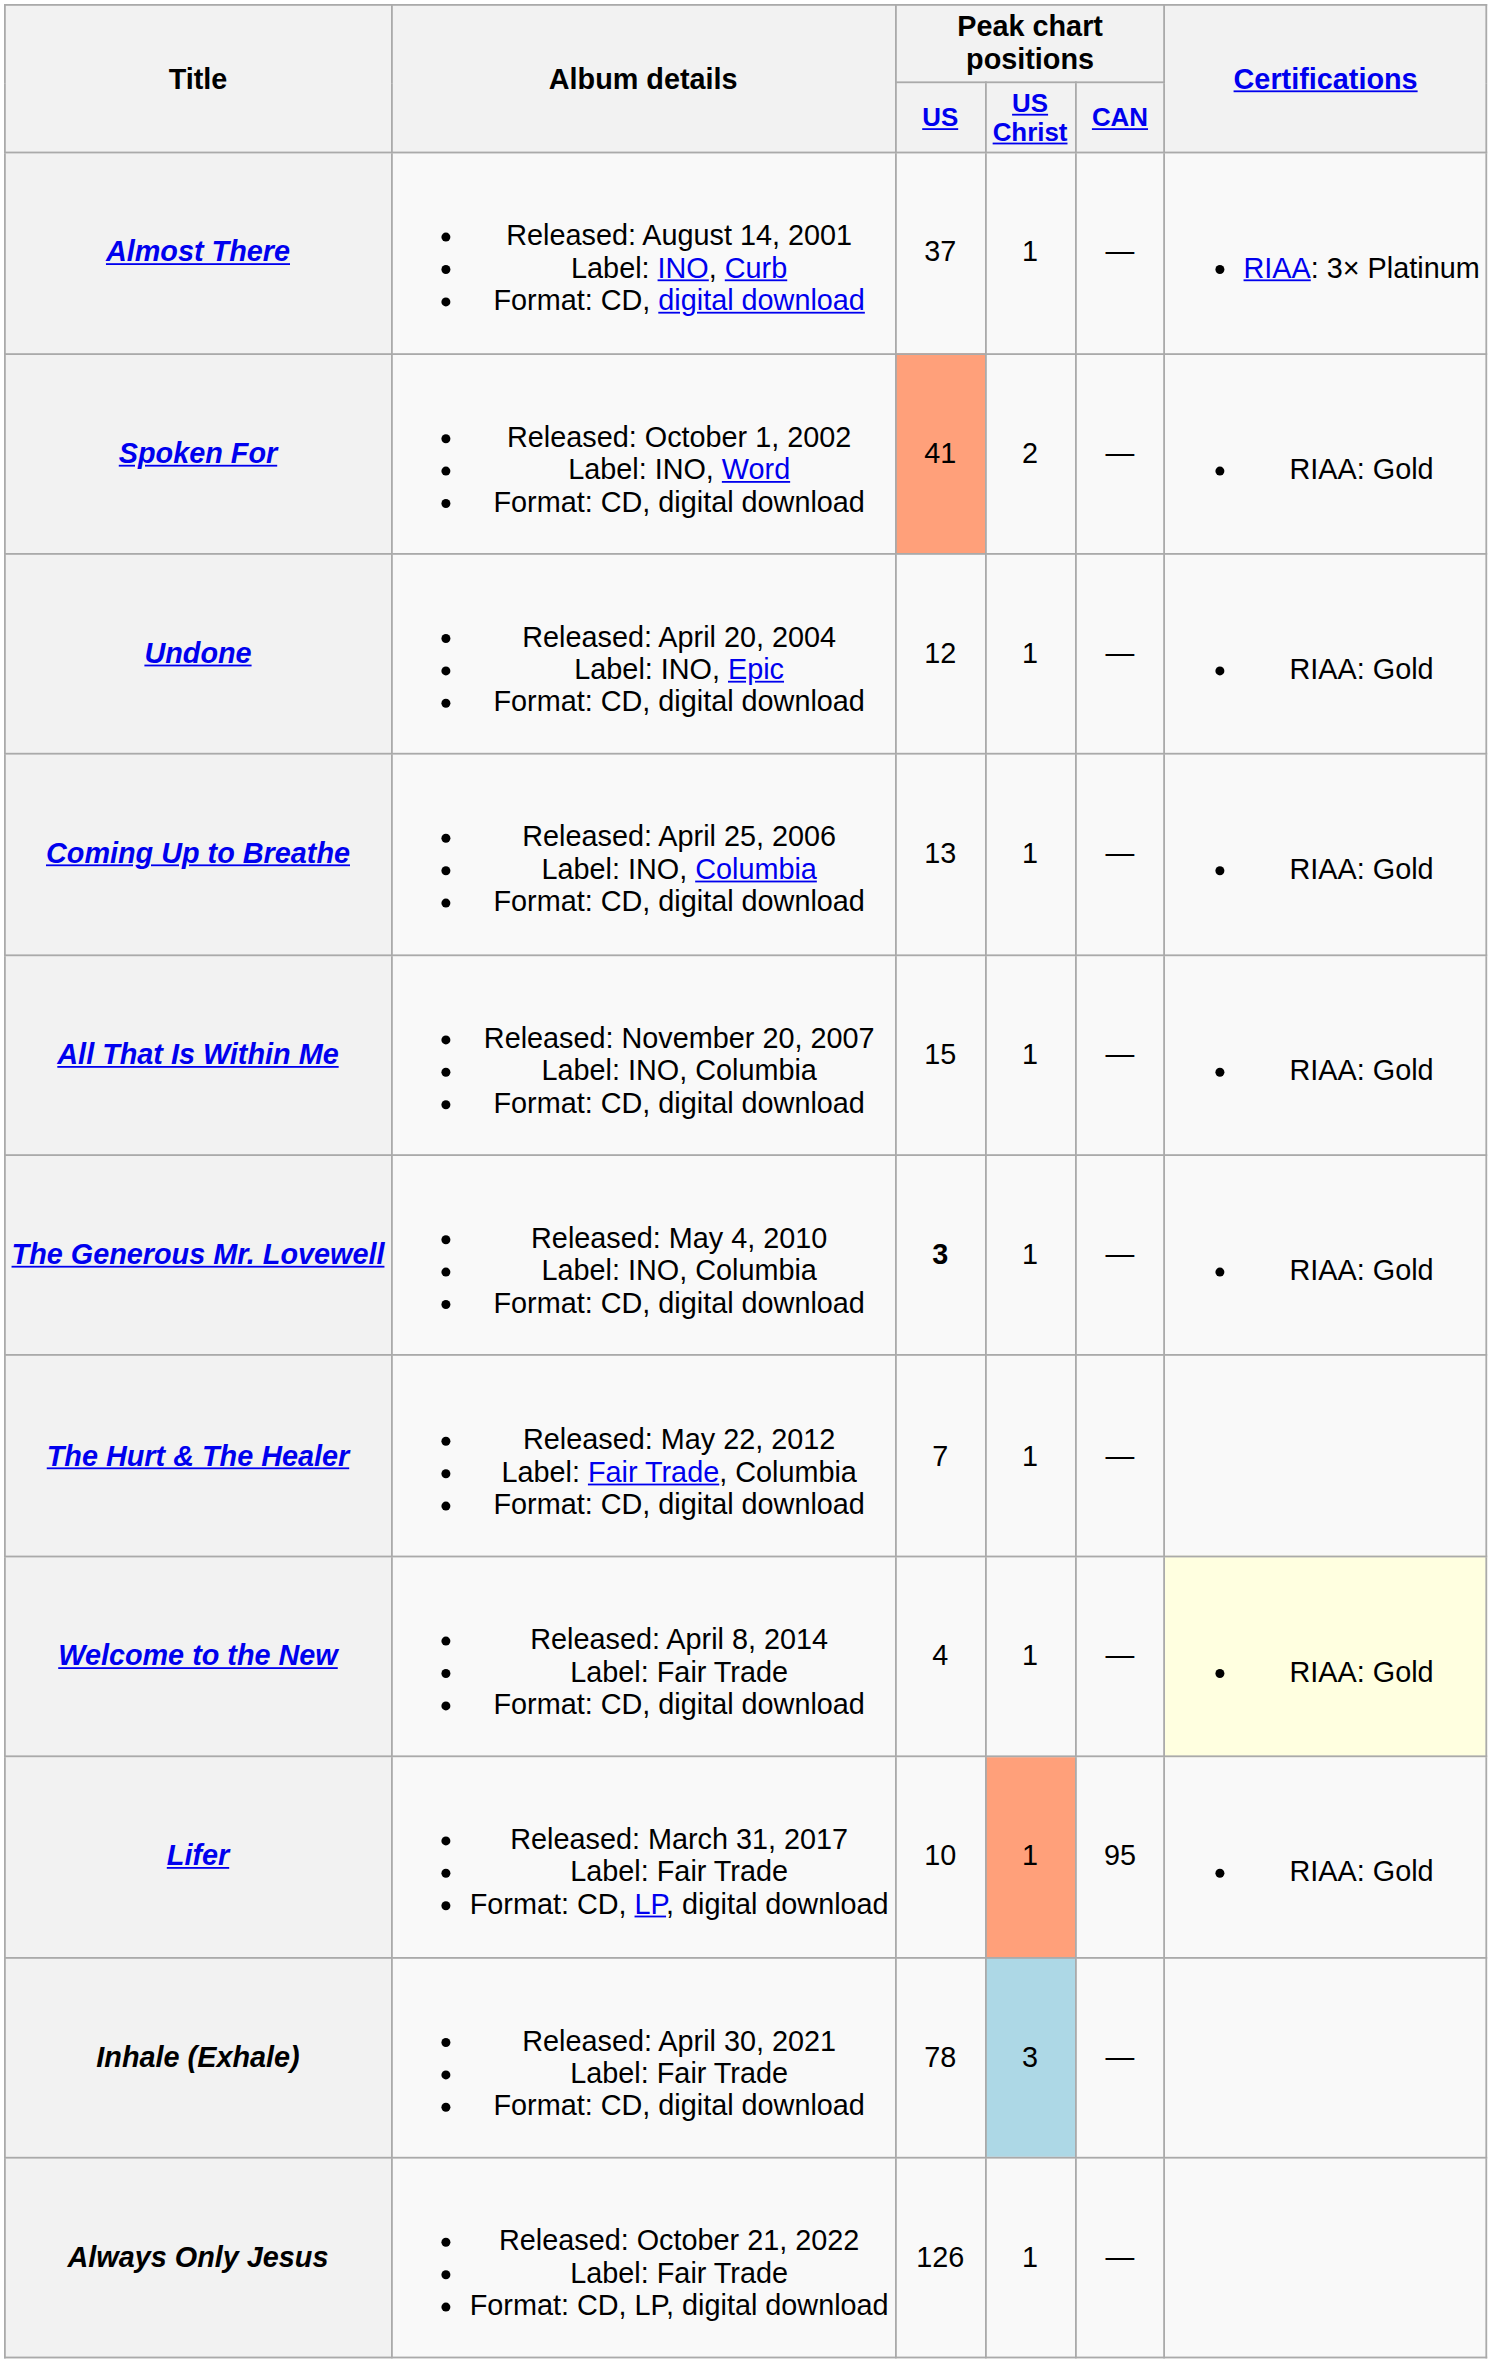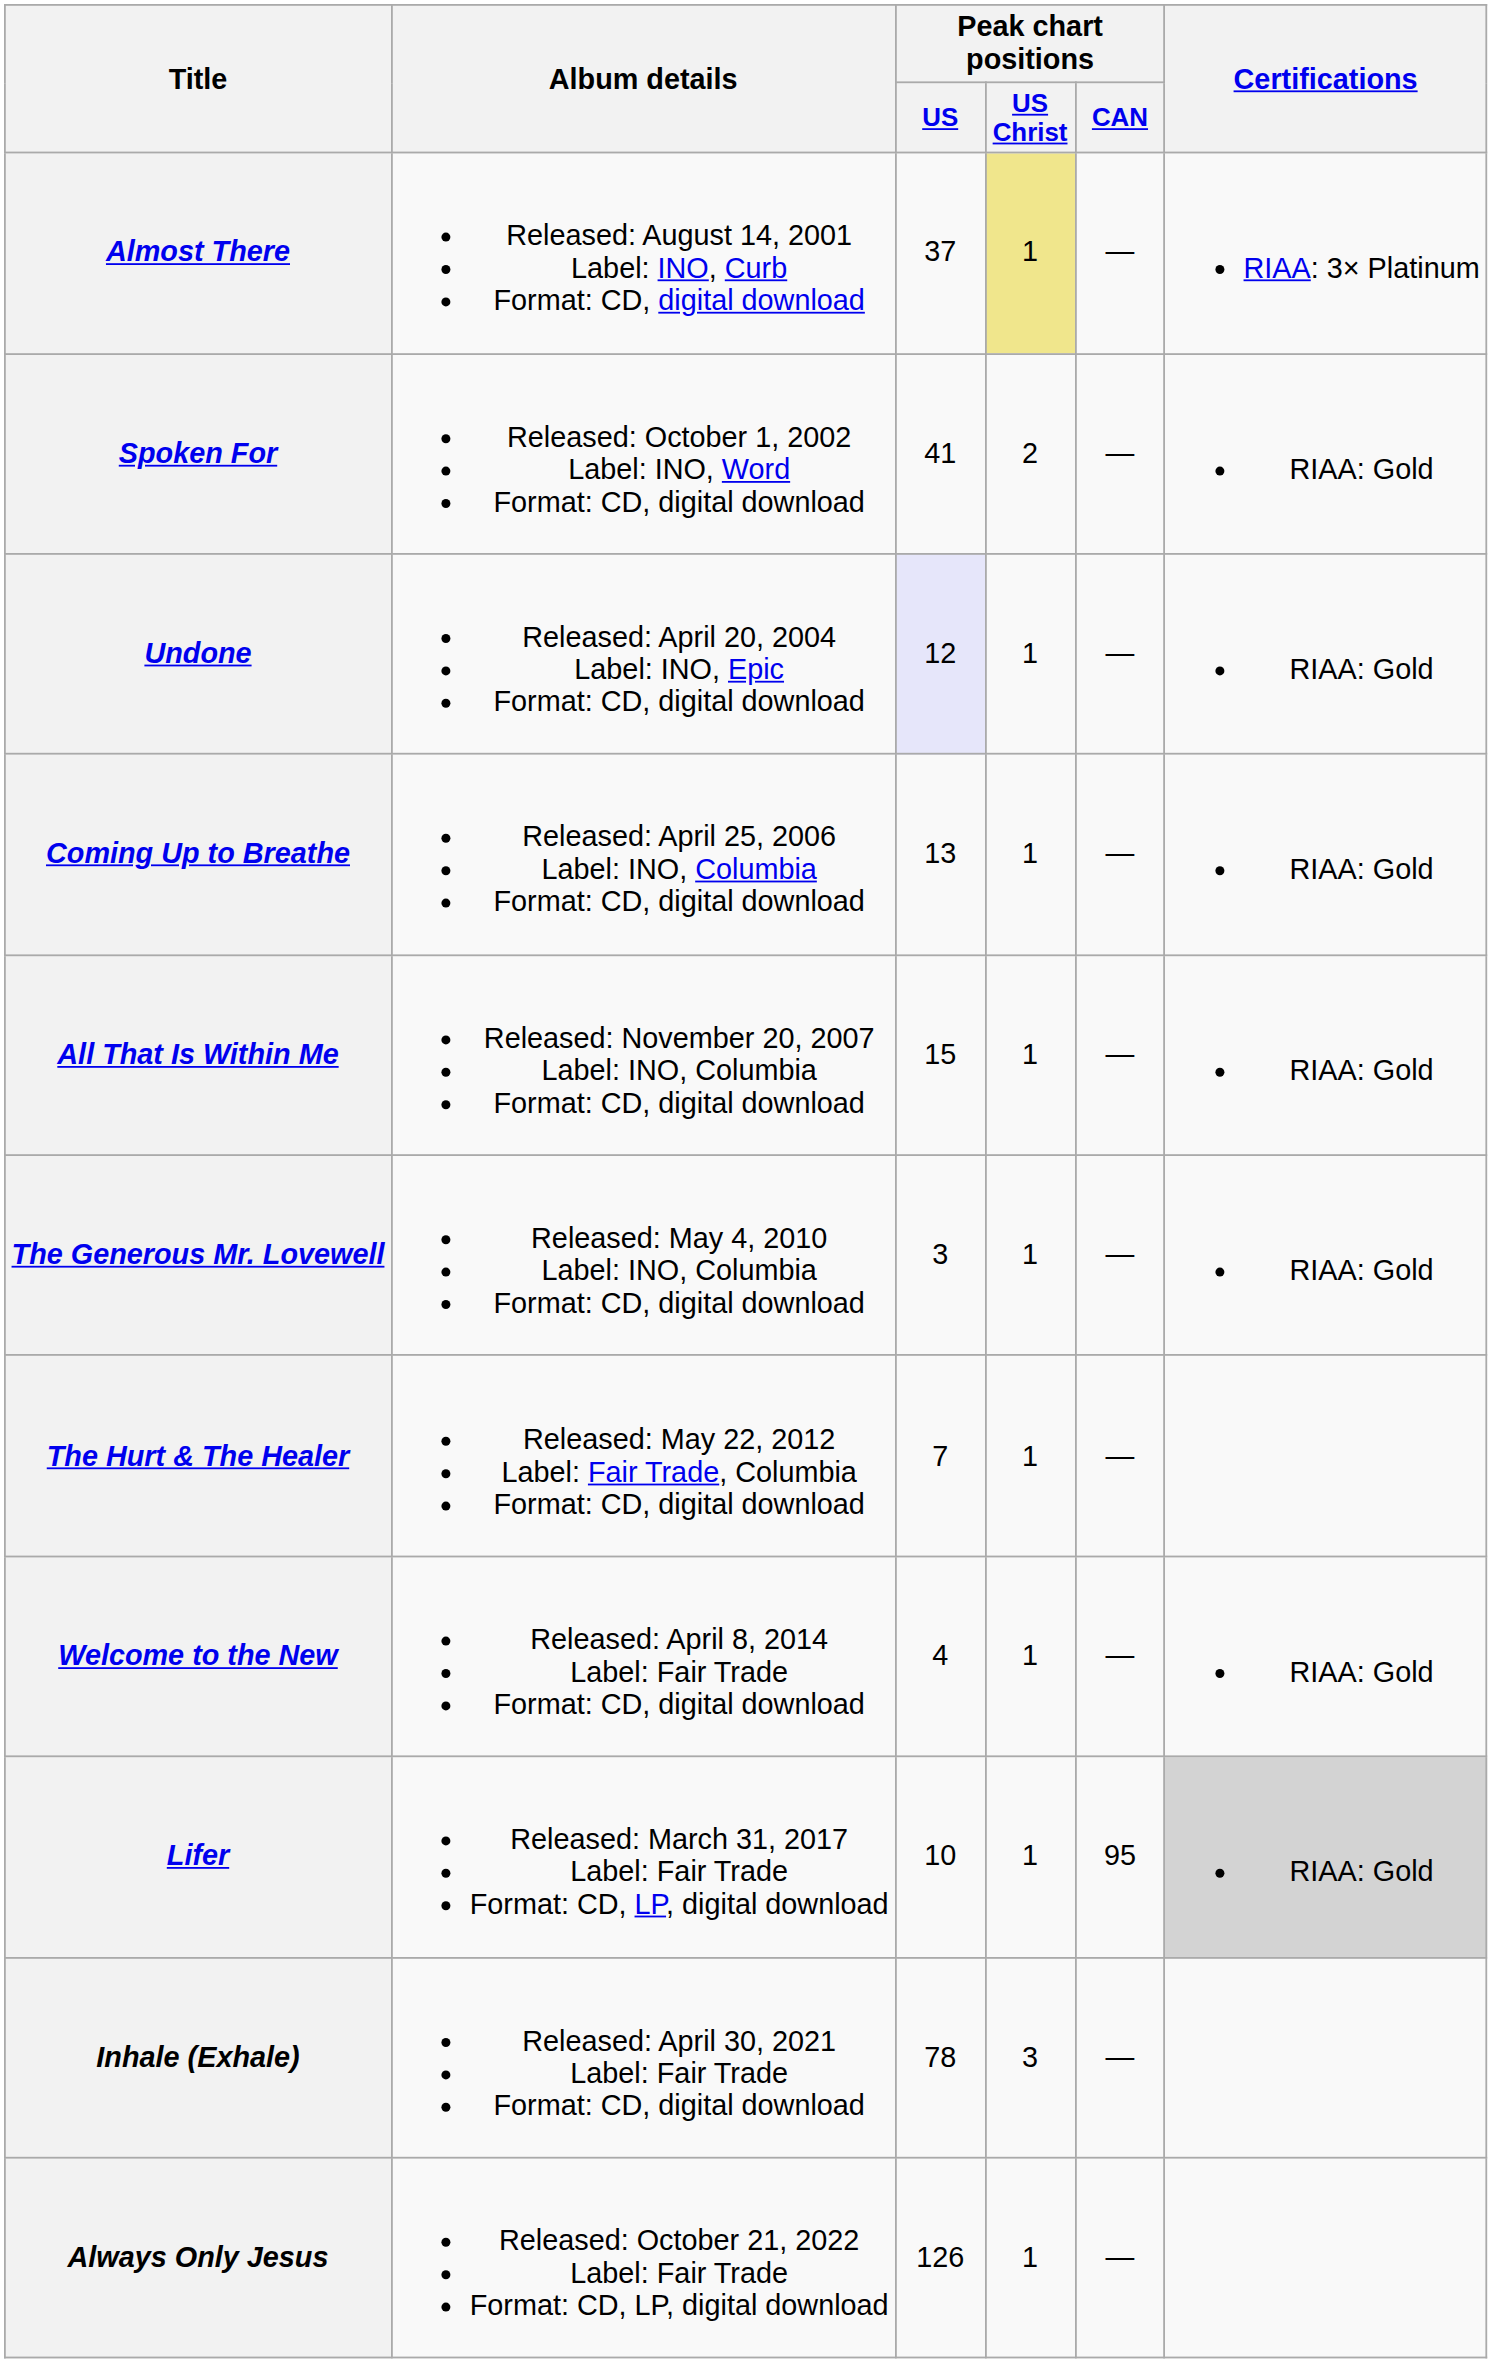(1030, 252) no background -> (1030, 252) khaki background
(940, 453) lightsalmon background -> (940, 453) no background
(940, 653) no background -> (940, 653) lavender background
(940, 1254) bold -> (940, 1254) normal
(1326, 1672) lightyellow background -> (1326, 1672) no background
(1030, 1856) lightsalmon background -> (1030, 1856) no background
(1326, 1873) no background -> (1326, 1873) lightgrey background
(1030, 2056) lightblue background -> (1030, 2056) no background
